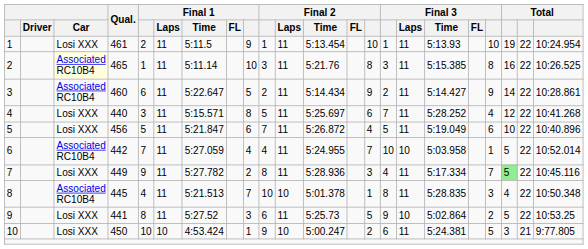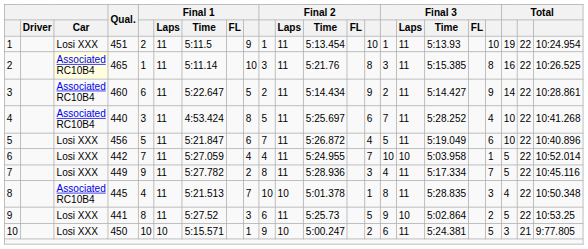(119, 44) 461 -> (119, 44) 451
(77, 113) Losi XXX -> (81, 119) Associated RC10B4
(204, 113) 5:15.571 -> (204, 119) 4:53.424
(509, 113) 12 -> (509, 119) 10
(81, 151) Associated RC10B4 -> (77, 156) Losi XXX
(507, 172) lightgreen background -> (507, 172) no background
(204, 231) 4:53.424 -> (204, 231) 5:15.571
